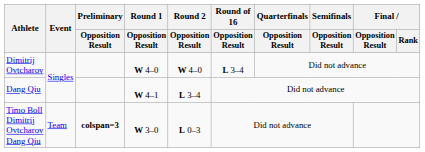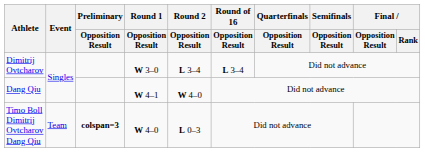(146, 70) W 4–0 -> (146, 70) W 3–0
(190, 70) W 4–0 -> (190, 70) L 3–4
(190, 95) L 3–4 -> (190, 95) W 4–0
(146, 130) W 3–0 -> (146, 130) W 4–0
